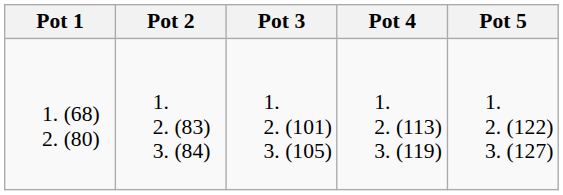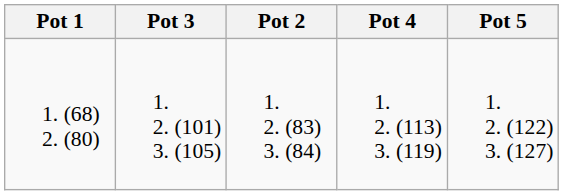columns swapped: (171, 21) <-> (282, 21)
